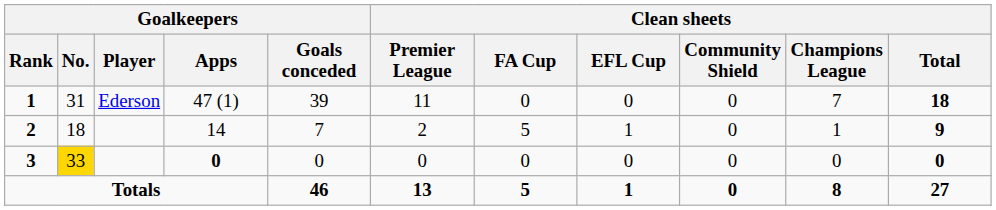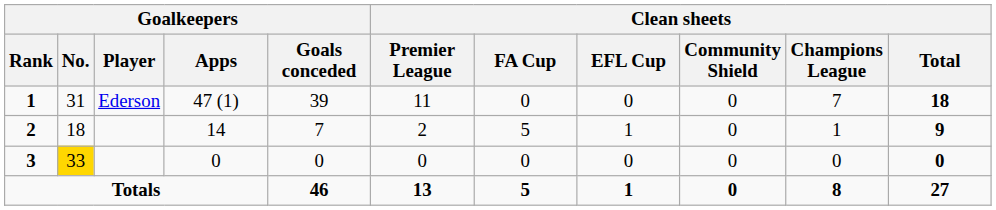(216, 160) bold -> (216, 160) normal
